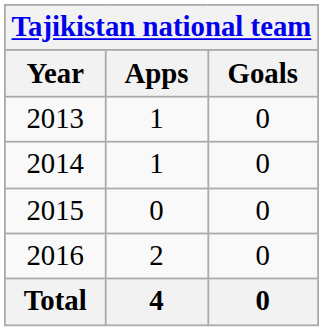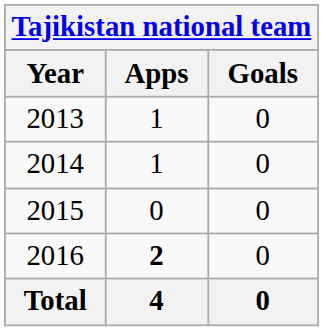(156, 255) normal -> (156, 255) bold
